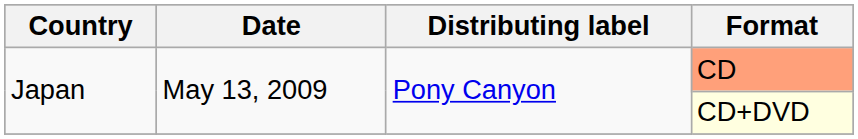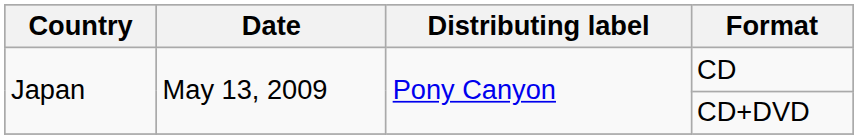(717, 69) lightsalmon background -> (717, 69) no background
(753, 112) lightyellow background -> (753, 112) no background
